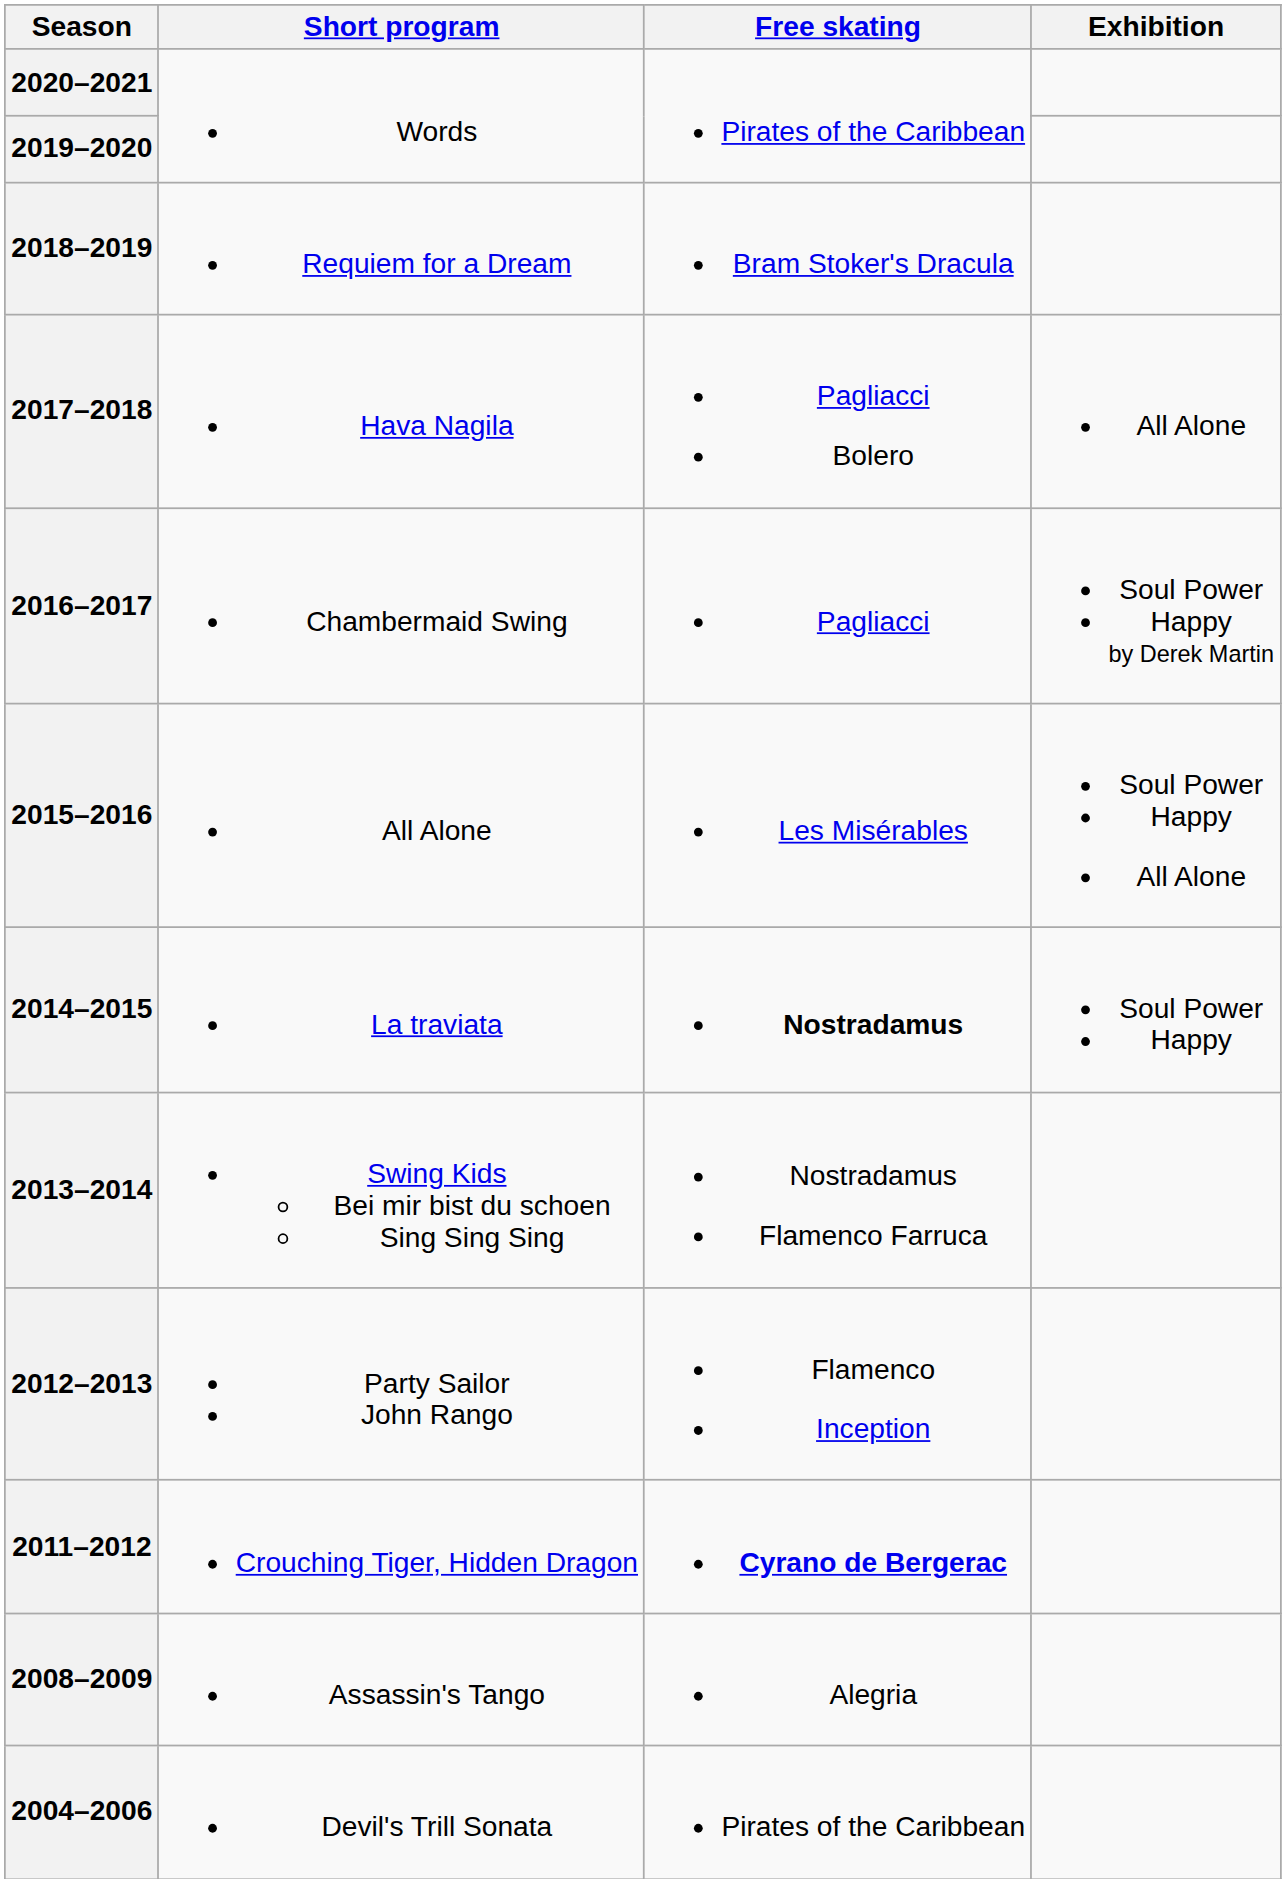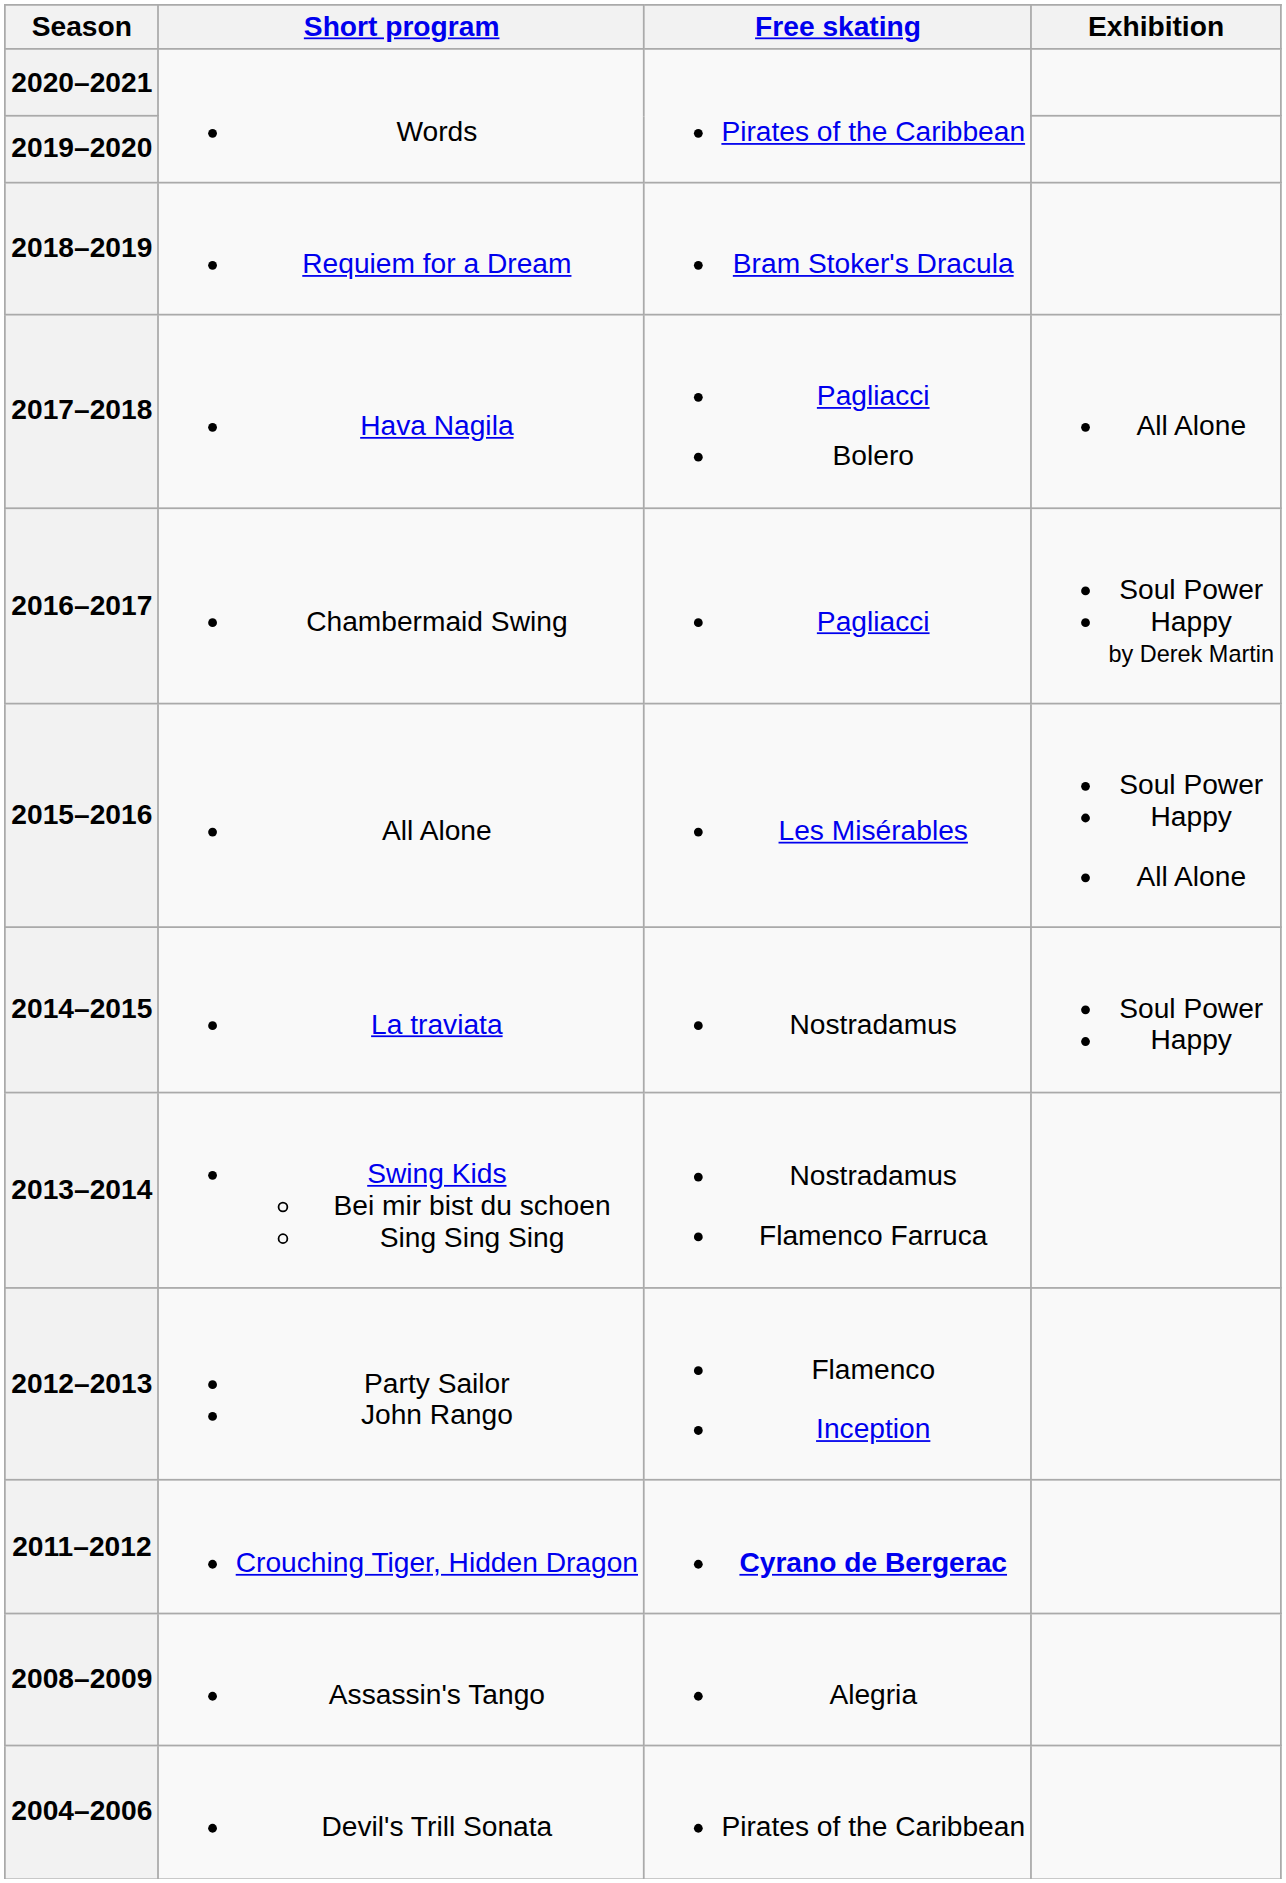(838, 1026) bold -> (838, 1026) normal
